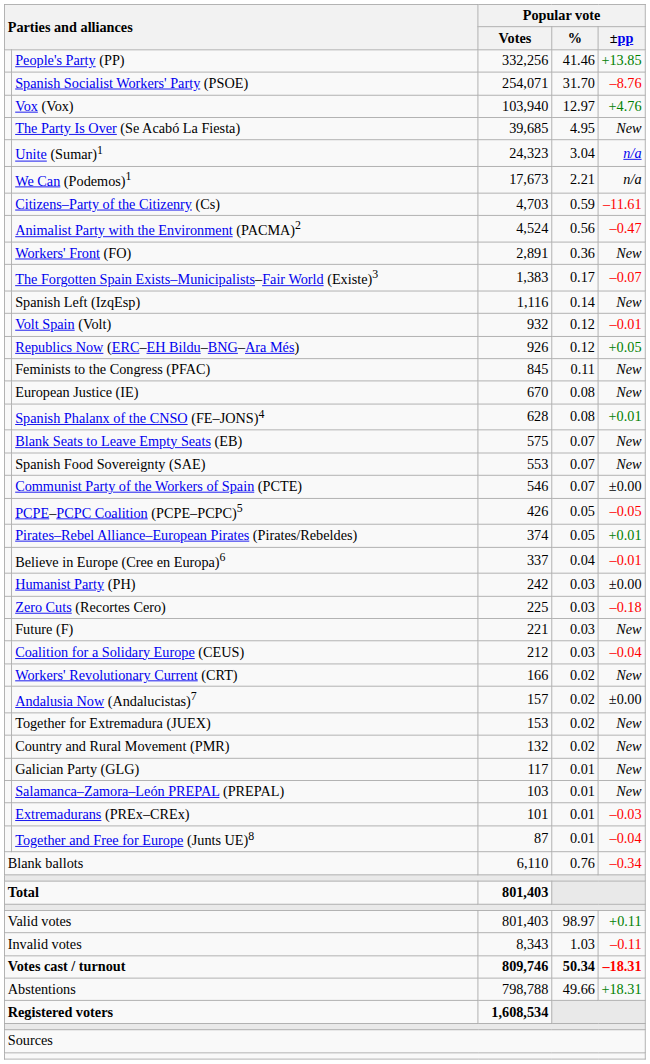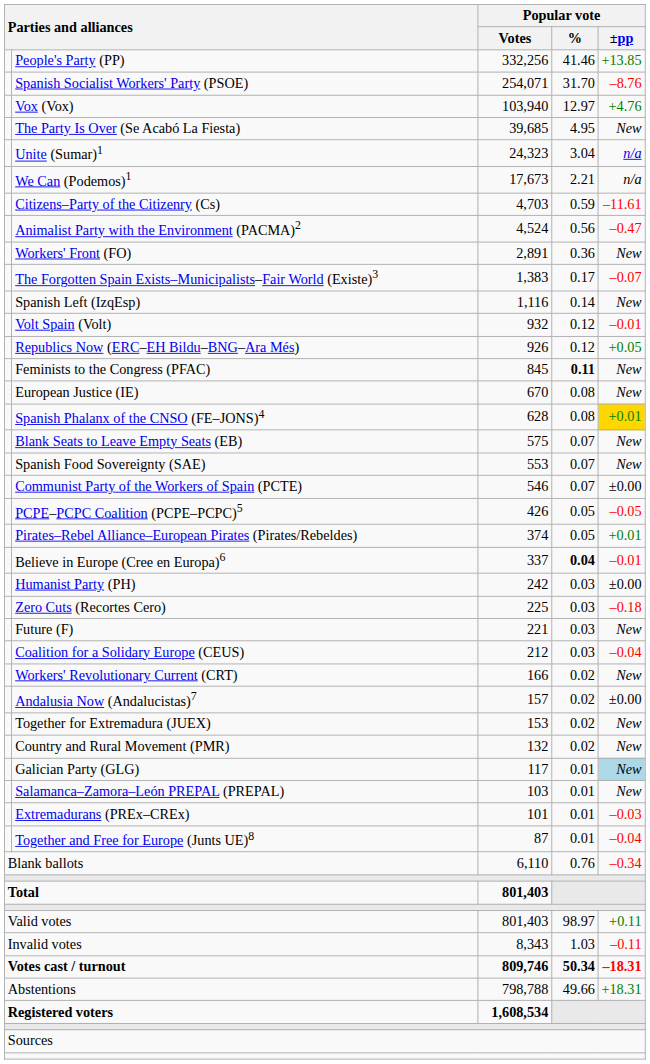(583, 369) normal -> (583, 369) bold
(625, 417) no background -> (625, 417) gold background
(582, 560) normal -> (582, 560) bold
(629, 769) no background -> (629, 769) lightblue background
